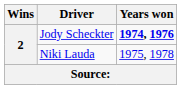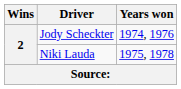(147, 34) bold -> (147, 34) normal
